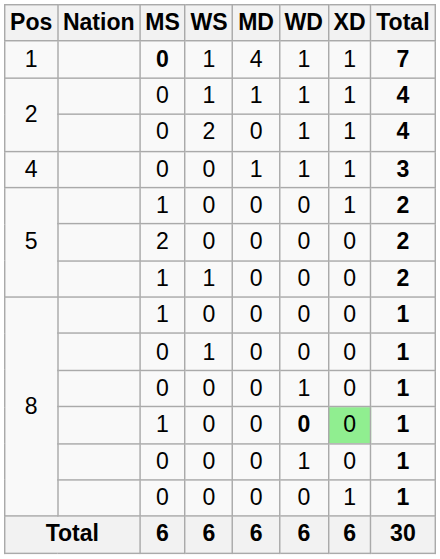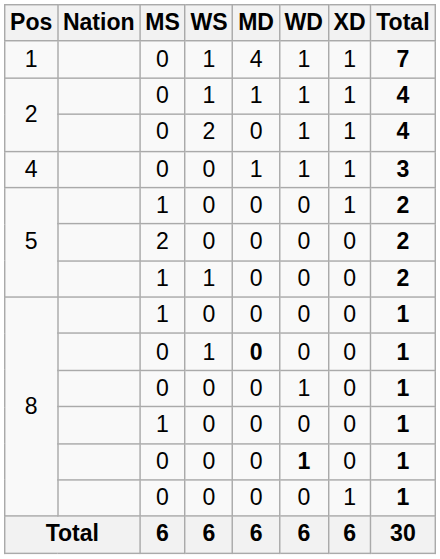(162, 59) bold -> (162, 59) normal
(256, 351) normal -> (256, 351) bold
(304, 424) bold -> (304, 424) normal
(350, 424) lightgreen background -> (350, 424) no background
(304, 461) normal -> (304, 461) bold
